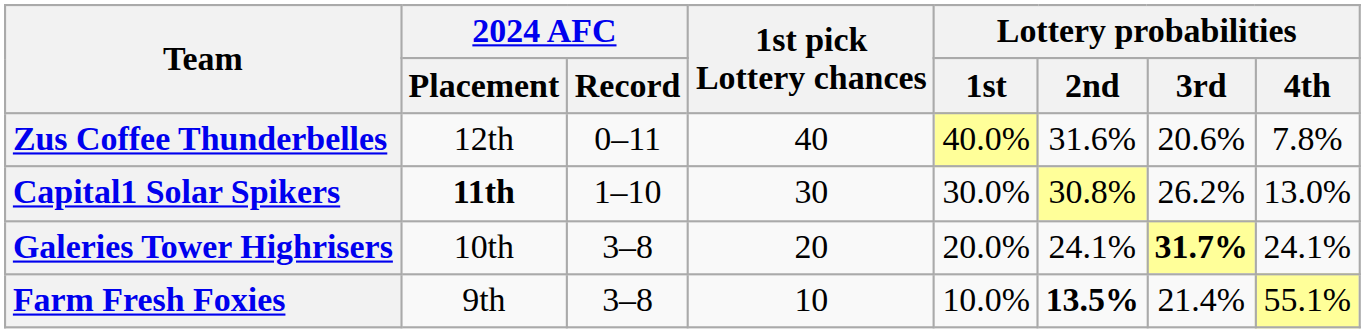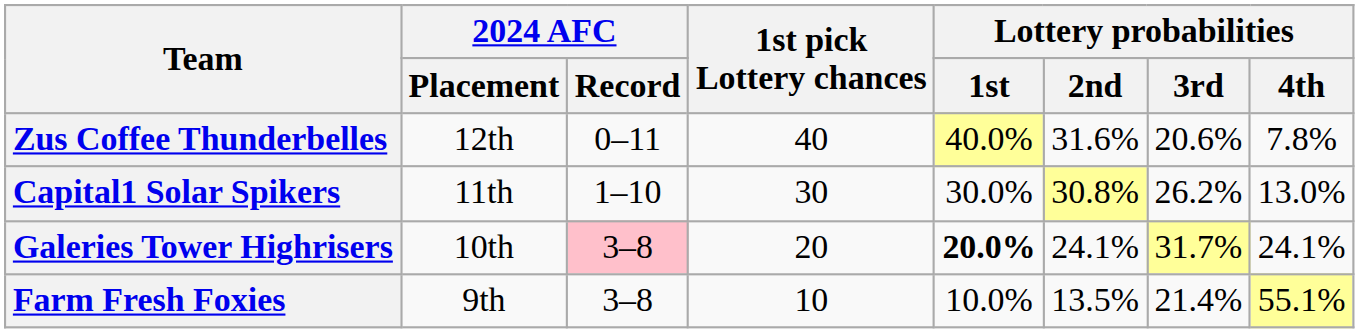(484, 192) bold -> (484, 192) normal
(628, 246) no background -> (628, 246) pink background
(986, 246) normal -> (989, 246) bold
(1201, 246) bold -> (1198, 246) normal
(1092, 300) bold -> (1095, 300) normal
